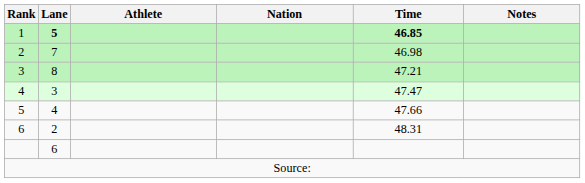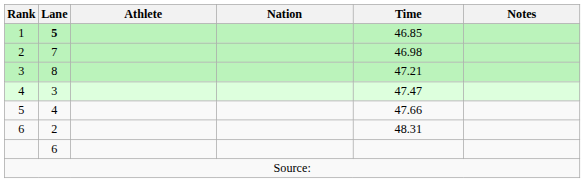(408, 33) bold -> (408, 33) normal
